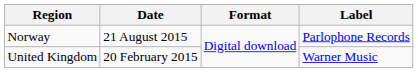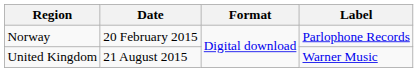(145, 36) 21 August 2015 -> (150, 36) 20 February 2015
(150, 57) 20 February 2015 -> (145, 57) 21 August 2015
